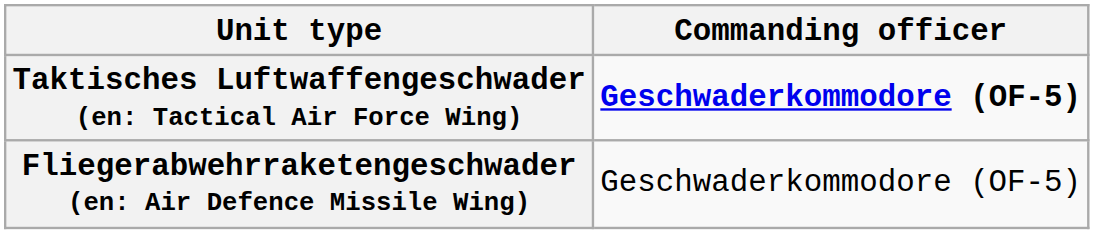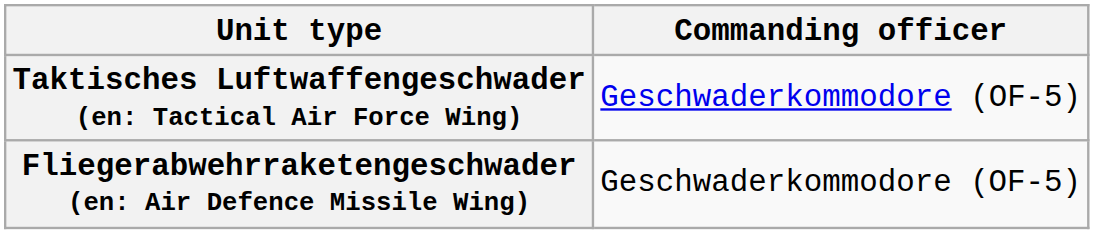(841, 98) bold -> (841, 98) normal
